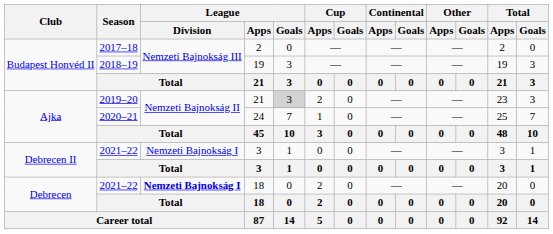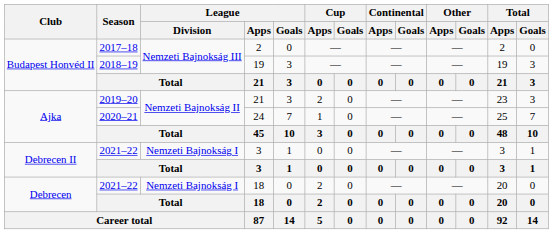(289, 99) lightgrey background -> (289, 99) no background
(192, 185) bold -> (192, 185) normal
